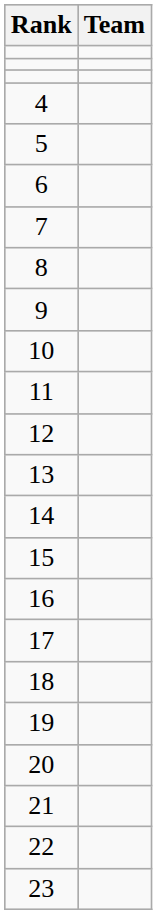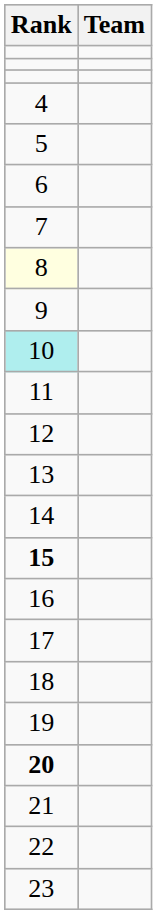(41, 268) no background -> (41, 268) lightyellow background
(41, 350) no background -> (41, 350) paleturquoise background
(41, 557) normal -> (41, 557) bold
(41, 764) normal -> (41, 764) bold
